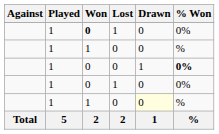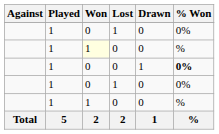(88, 31) bold -> (88, 31) normal
(88, 48) no background -> (88, 48) lightyellow background
(141, 102) lightyellow background -> (141, 102) no background
